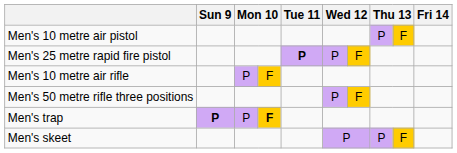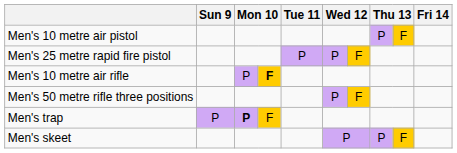(302, 56) bold -> (302, 56) normal
(270, 76) normal -> (270, 76) bold
(215, 117) bold -> (215, 117) normal
(246, 117) normal -> (246, 117) bold
(270, 117) bold -> (270, 117) normal
